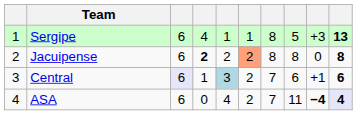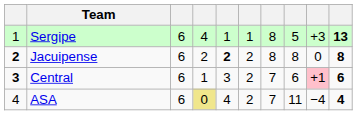(16, 57) normal -> (16, 57) bold
(204, 57) bold -> (204, 57) normal
(227, 57) normal -> (227, 57) bold
(250, 57) lightsalmon background -> (250, 57) no background
(16, 78) normal -> (16, 78) bold
(182, 78) lavender background -> (182, 78) no background
(227, 78) lightblue background -> (227, 78) no background
(318, 78) no background -> (318, 78) pink background
(204, 99) no background -> (204, 99) khaki background
(318, 99) bold -> (318, 99) normal
(341, 99) lavender background -> (341, 99) no background
